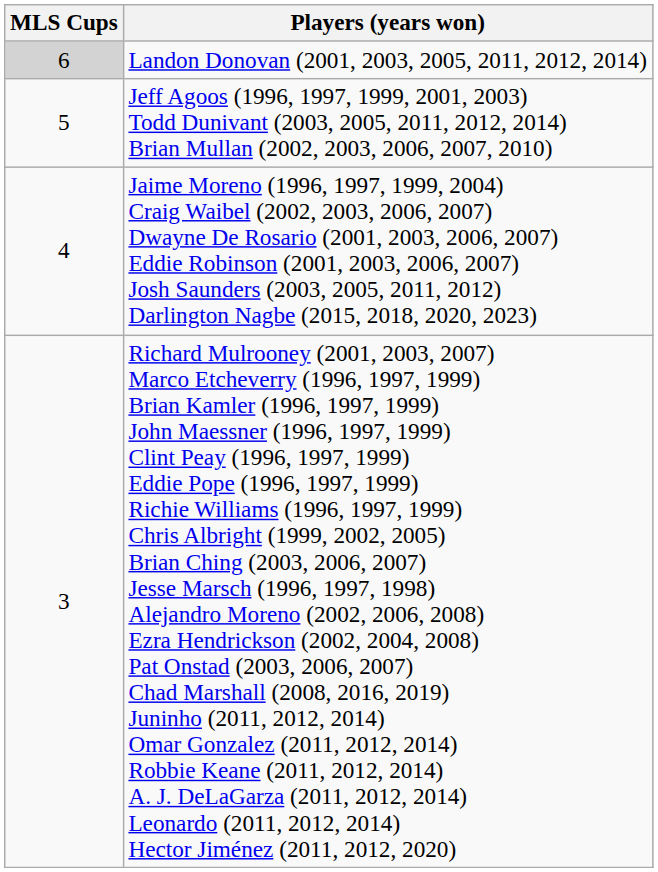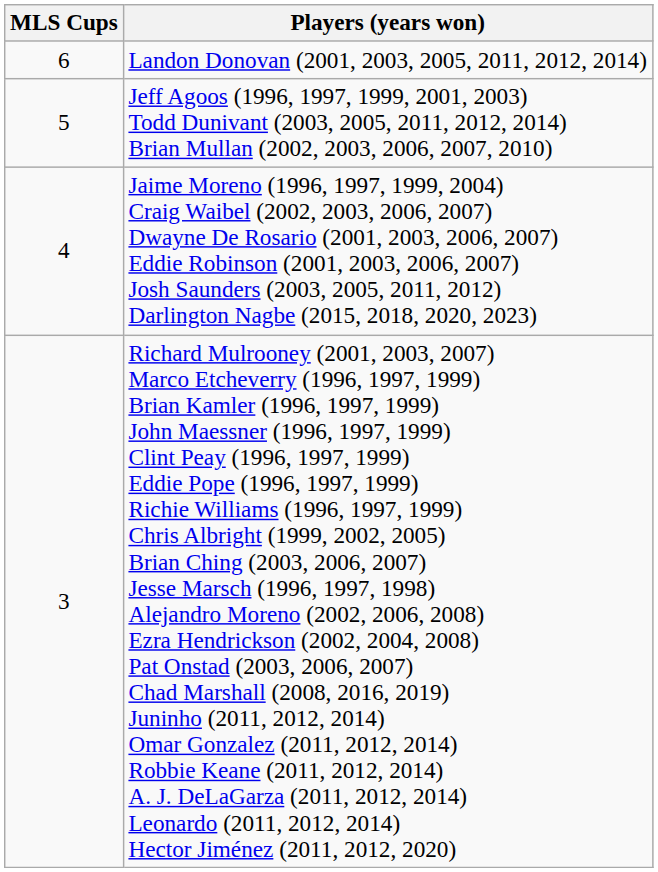(64, 59) lightgrey background -> (64, 59) no background
